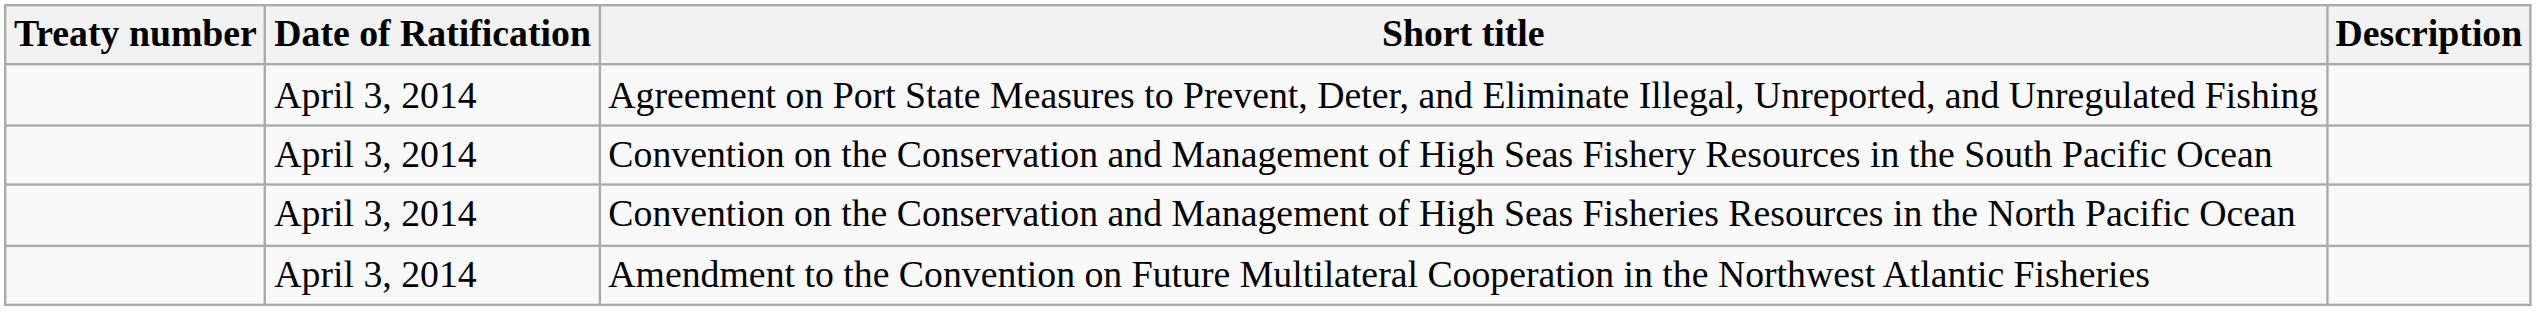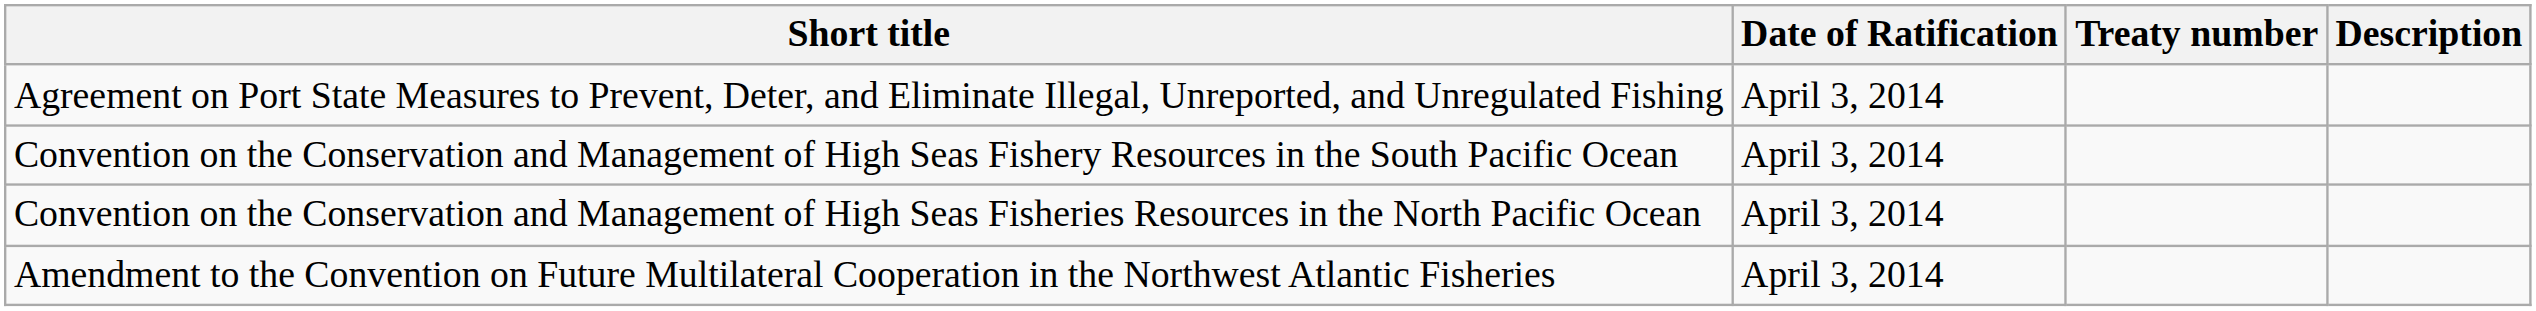columns swapped: (135, 34) <-> (1463, 34)
